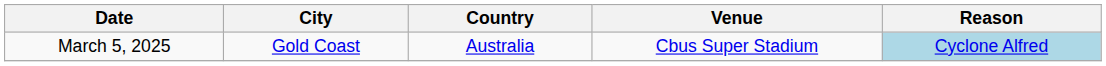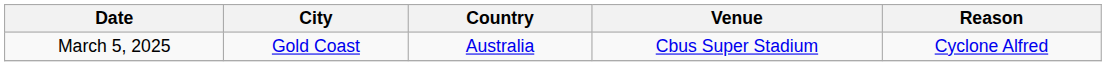(991, 46) lightblue background -> (991, 46) no background
